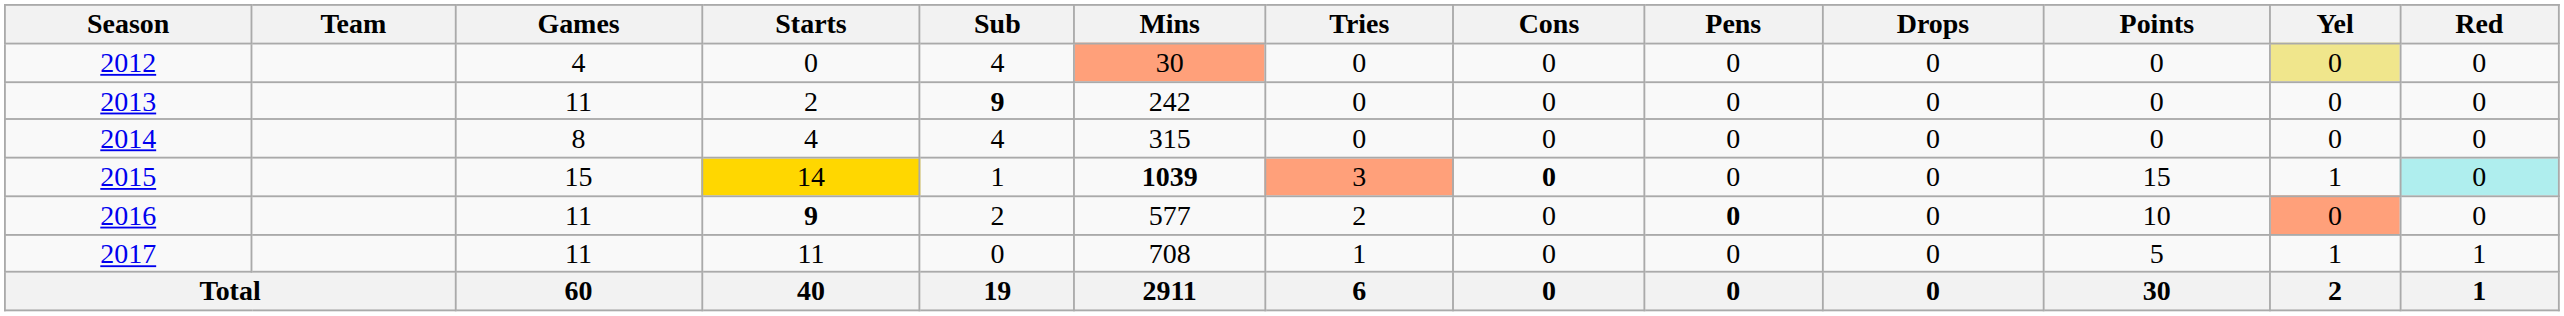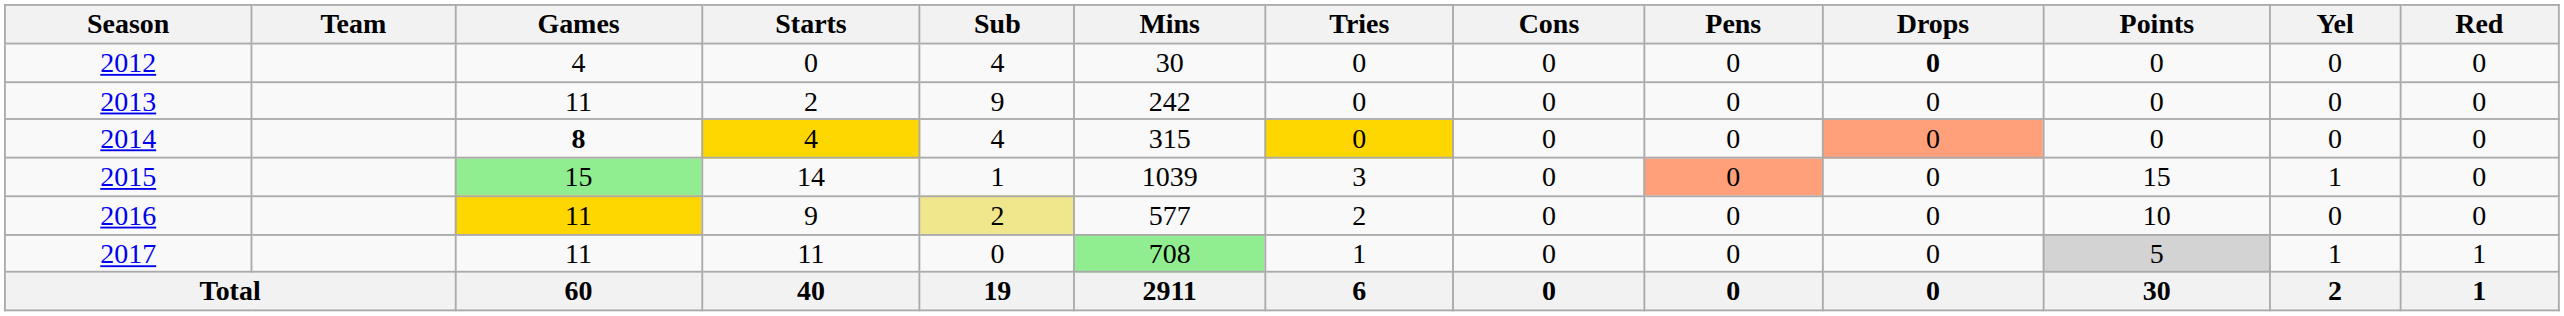(1170, 62) lightsalmon background -> (1170, 62) no background
(1933, 62) normal -> (1933, 62) bold
(2335, 62) khaki background -> (2335, 62) no background
(997, 100) bold -> (997, 100) normal
(579, 138) normal -> (579, 138) bold
(811, 138) no background -> (811, 138) gold background
(1359, 138) no background -> (1359, 138) gold background
(1933, 138) no background -> (1933, 138) lightsalmon background
(579, 176) no background -> (579, 176) lightgreen background
(811, 176) gold background -> (811, 176) no background
(1170, 176) bold -> (1170, 176) normal
(1359, 176) lightsalmon background -> (1359, 176) no background
(1549, 176) bold -> (1549, 176) normal
(1733, 176) no background -> (1733, 176) lightsalmon background
(2479, 176) paleturquoise background -> (2479, 176) no background
(579, 214) no background -> (579, 214) gold background
(811, 214) bold -> (811, 214) normal
(997, 214) no background -> (997, 214) khaki background
(1733, 214) bold -> (1733, 214) normal
(2335, 214) lightsalmon background -> (2335, 214) no background
(1170, 253) no background -> (1170, 253) lightgreen background
(2157, 253) no background -> (2157, 253) lightgrey background
